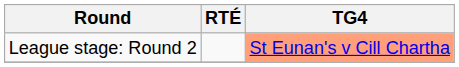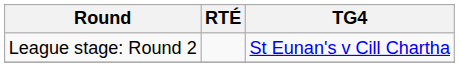(350, 47) lightsalmon background -> (350, 47) no background
